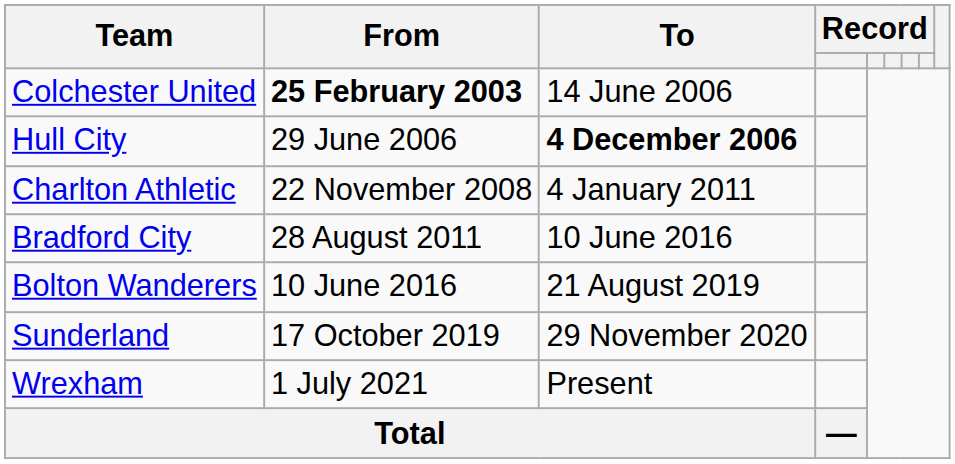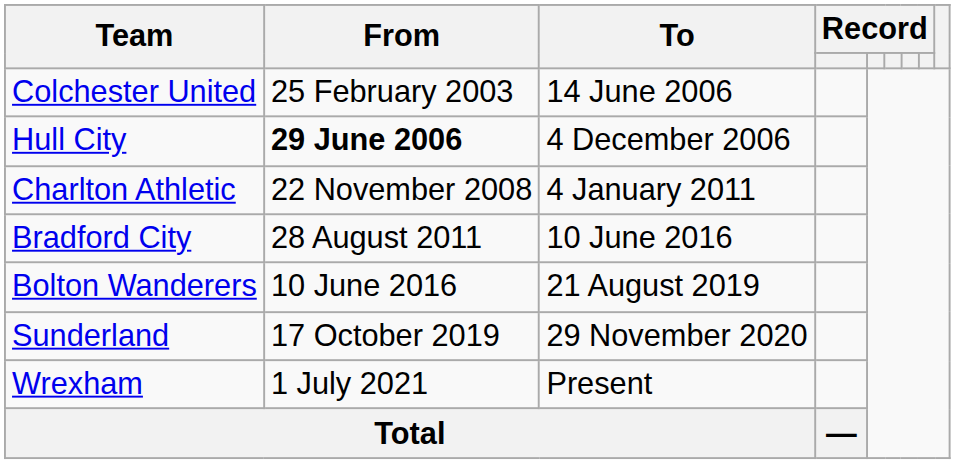(396, 91) bold -> (392, 91) normal
(364, 140) normal -> (367, 140) bold
(672, 140) bold -> (668, 140) normal
